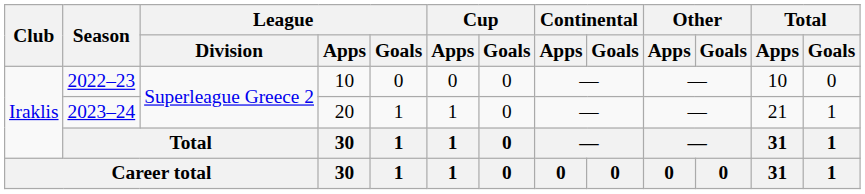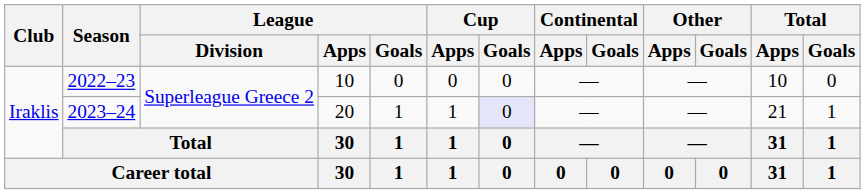(507, 111) no background -> (507, 111) lavender background
